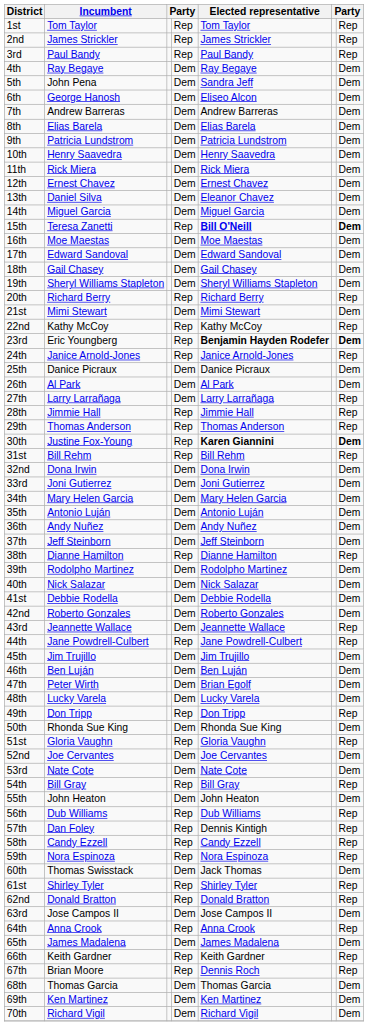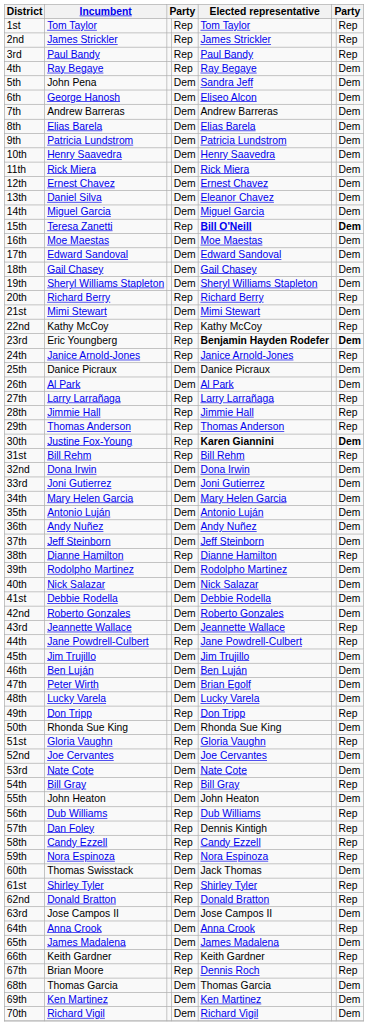(185, 69) Dem -> (183, 69) Rep
(185, 398) Dem -> (183, 398) Rep
(183, 928) Rep -> (185, 928) Dem
